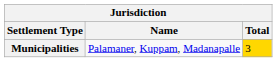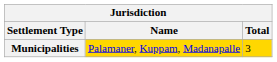(164, 48) no background -> (164, 48) gold background
